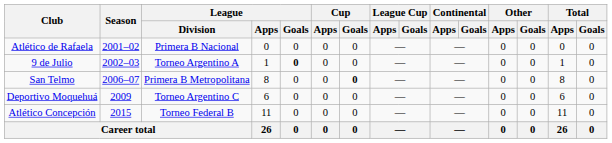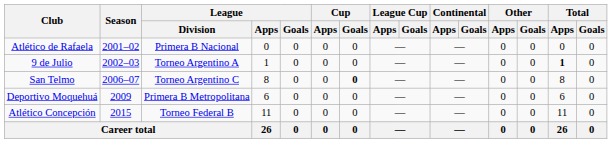(296, 63) bold -> (296, 63) normal
(562, 63) normal -> (562, 63) bold
(197, 79) Primera B Metropolitana -> (197, 79) Torneo Argentino C
(197, 96) Torneo Argentino C -> (197, 96) Primera B Metropolitana
